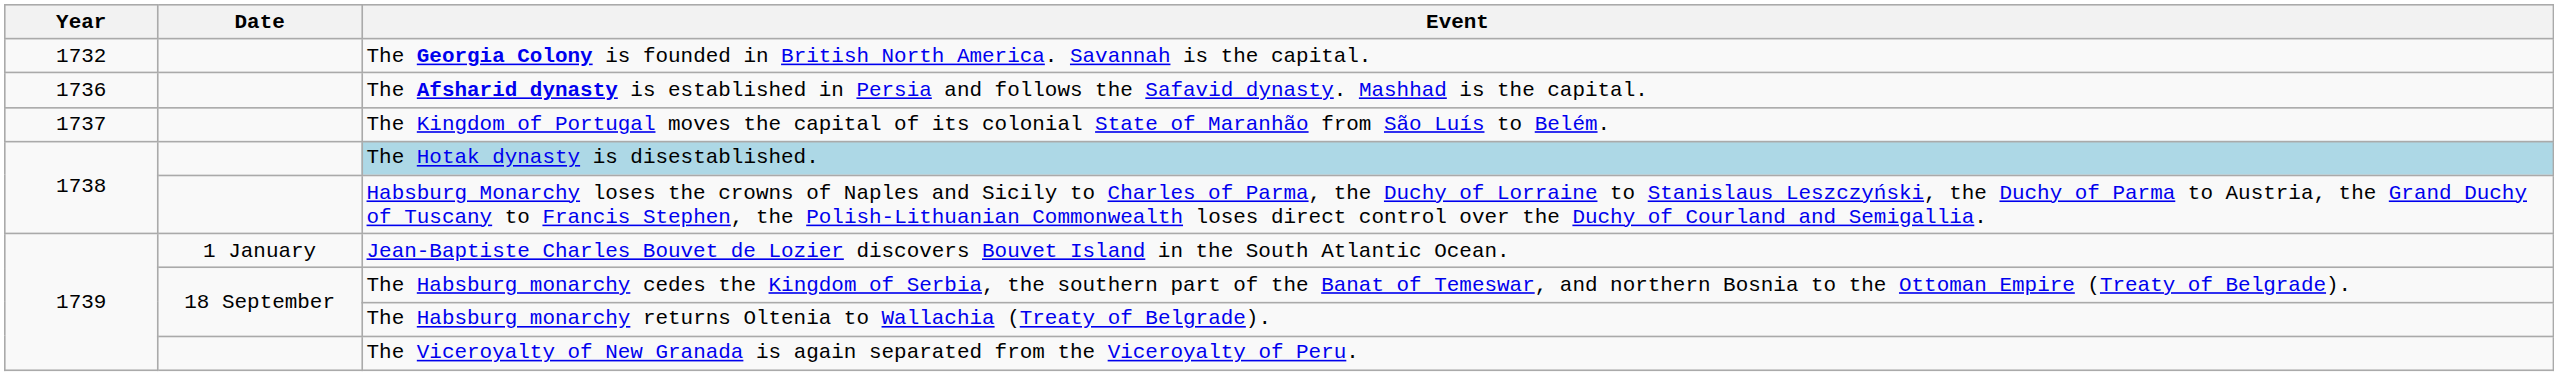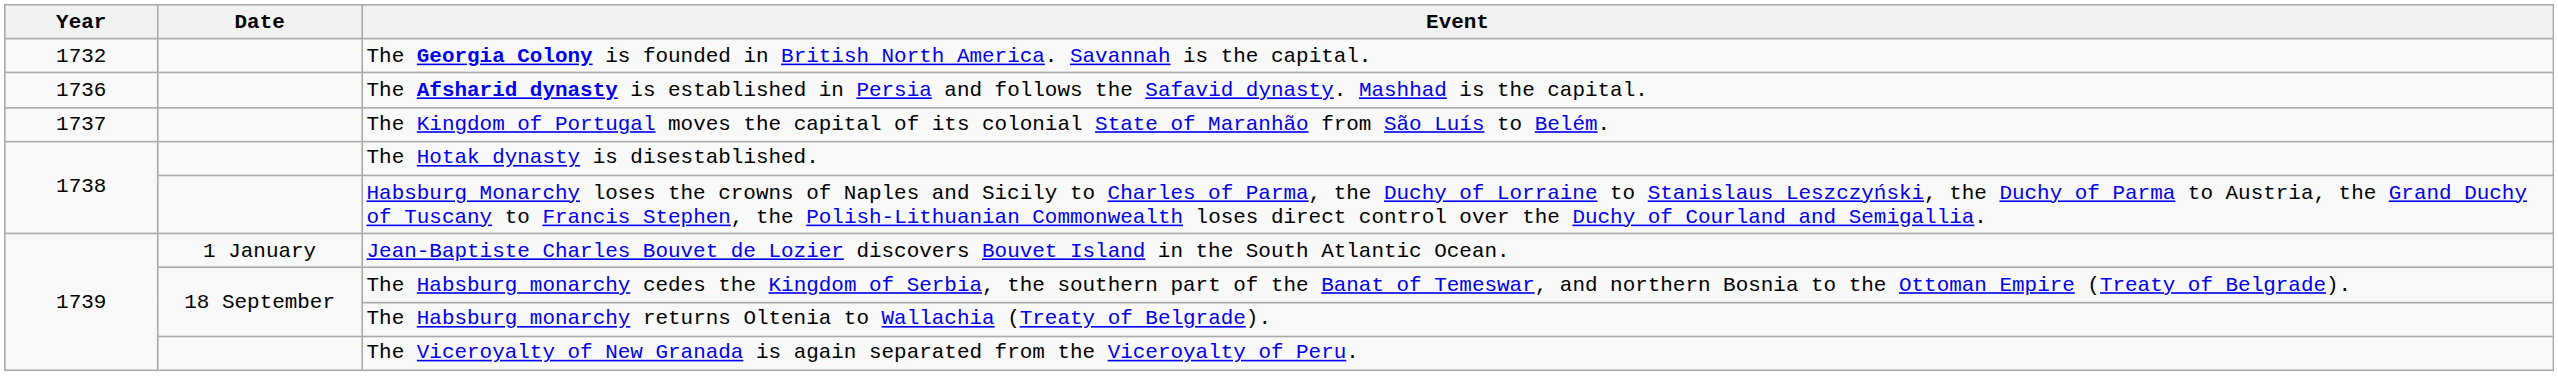(593, 158) lightblue background -> (593, 158) no background
